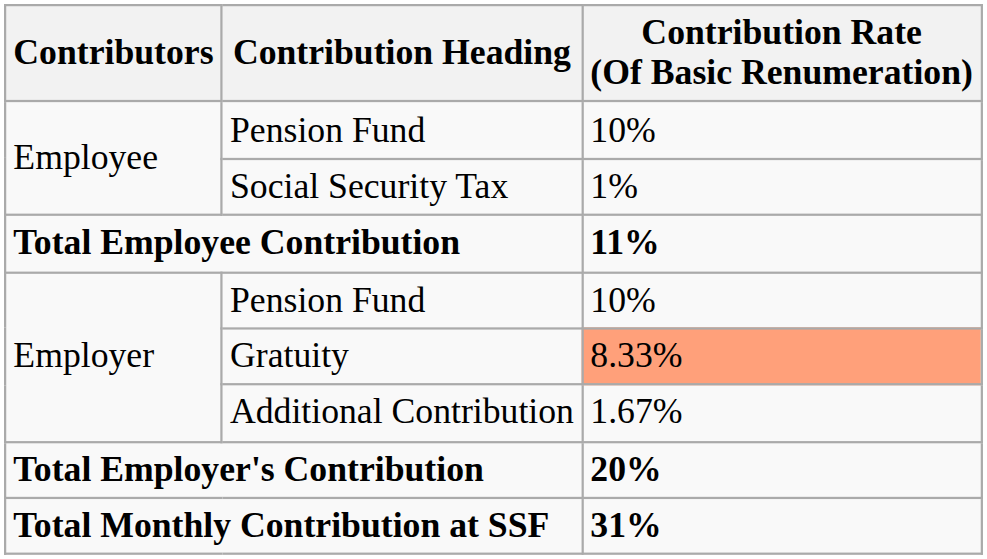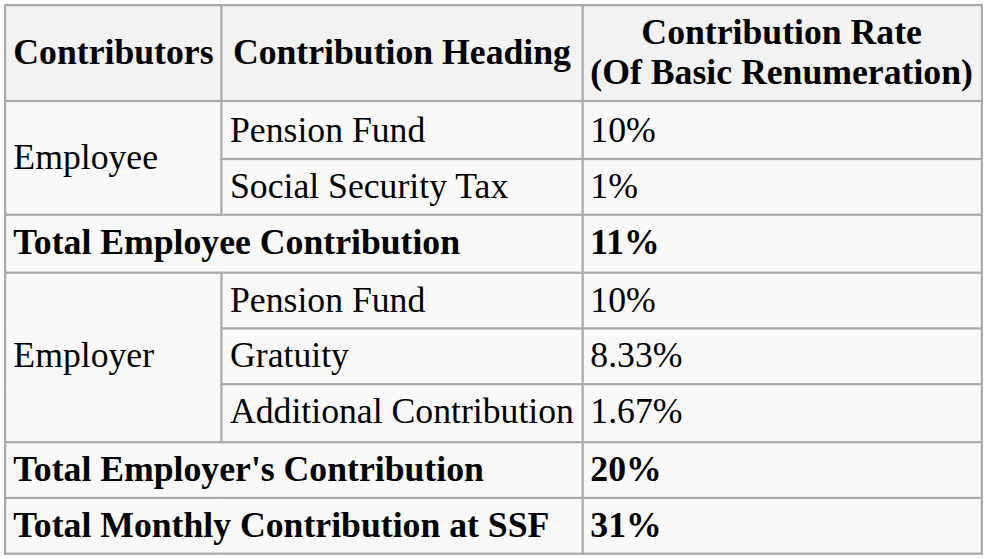(636, 355) lightsalmon background -> (636, 355) no background
